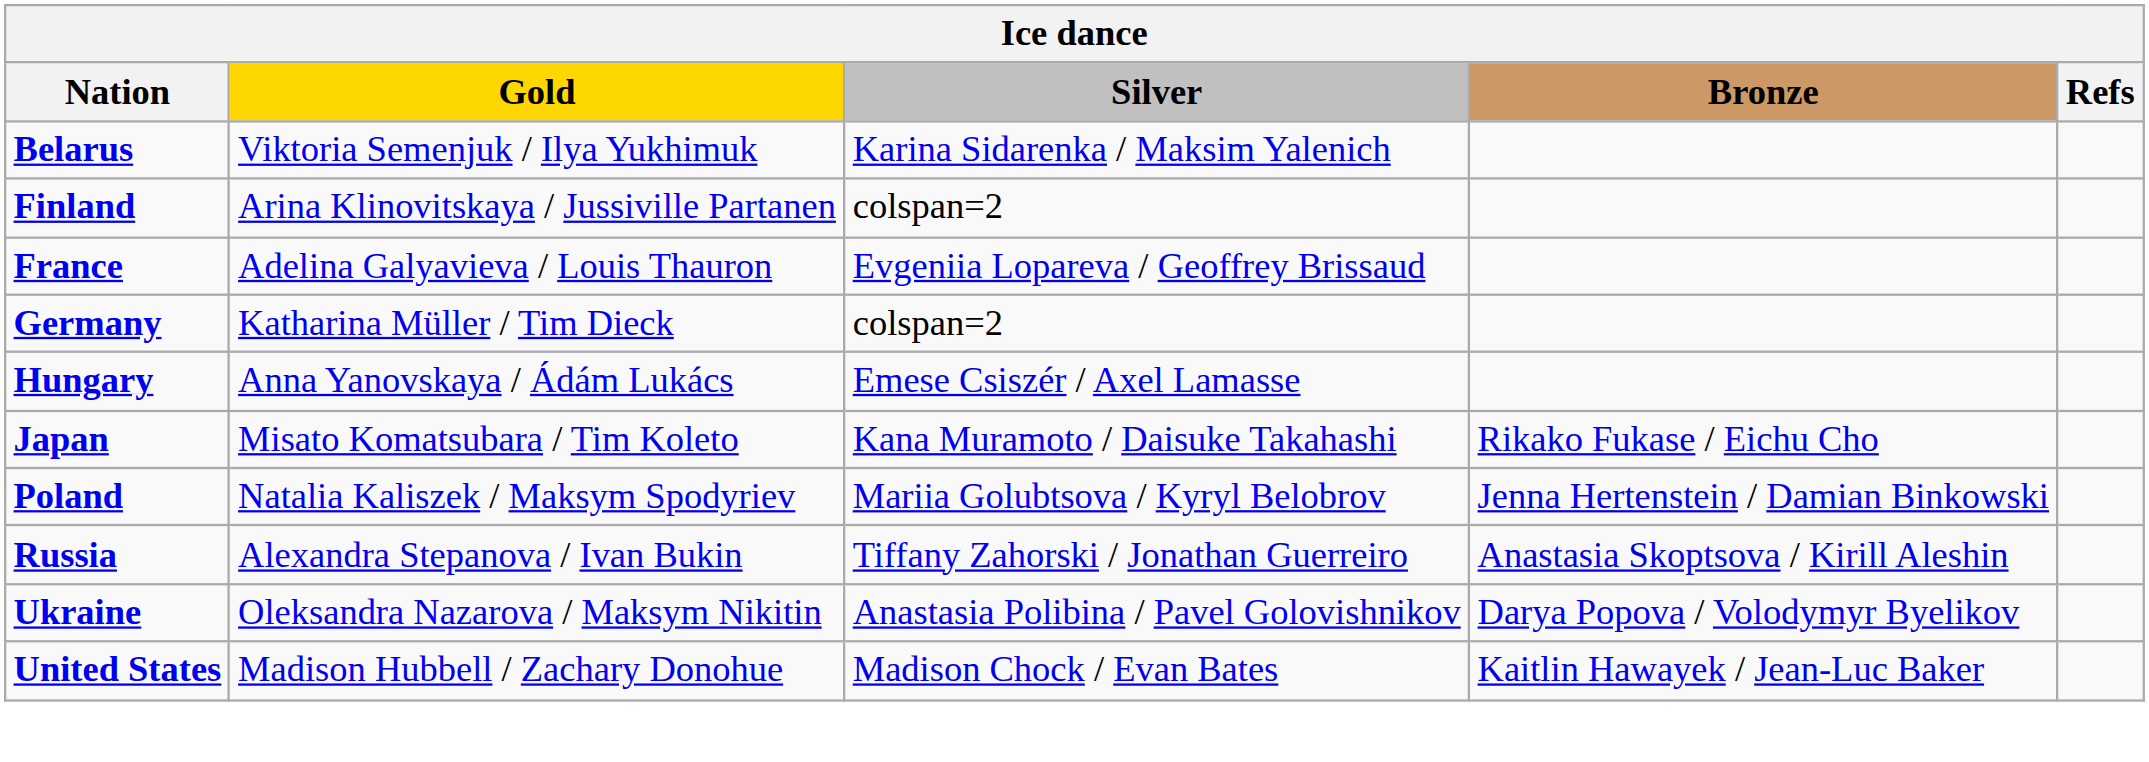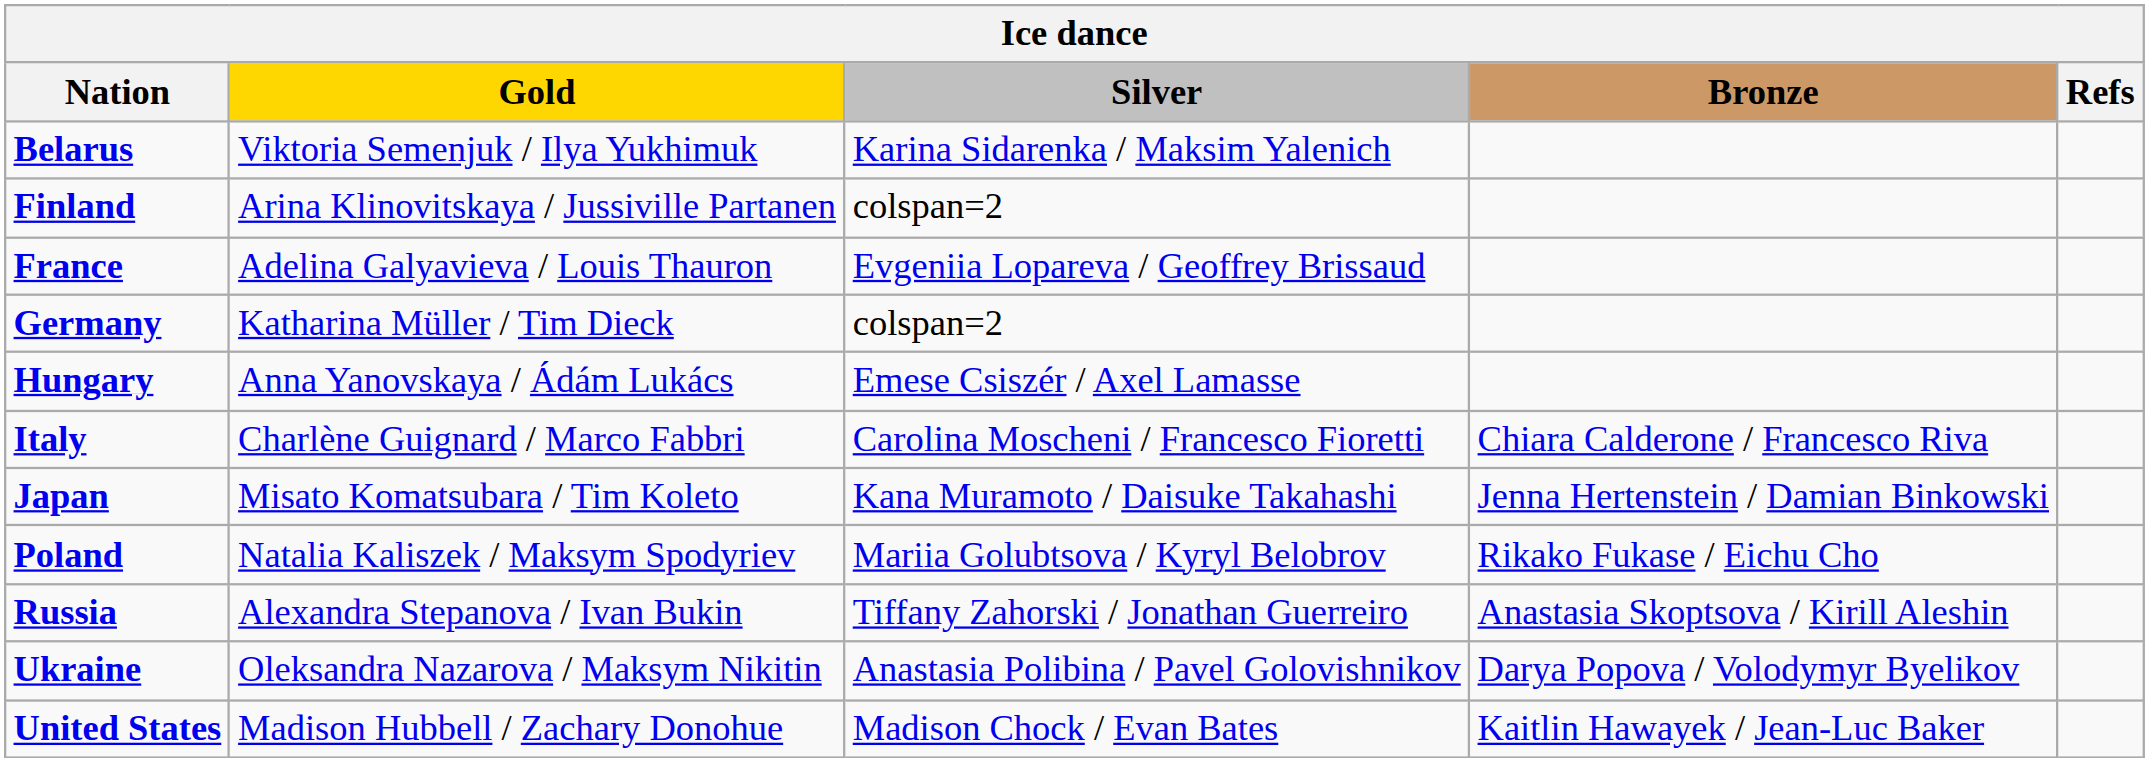+ row: (50, 438)
(1678, 438) Rikako Fukase / Eichu Cho -> (1763, 496) Jenna Hertenstein / Damian Binkowski
(1763, 496) Jenna Hertenstein / Damian Binkowski -> (1678, 554) Rikako Fukase / Eichu Cho
